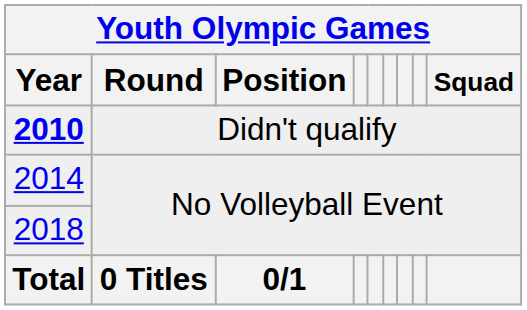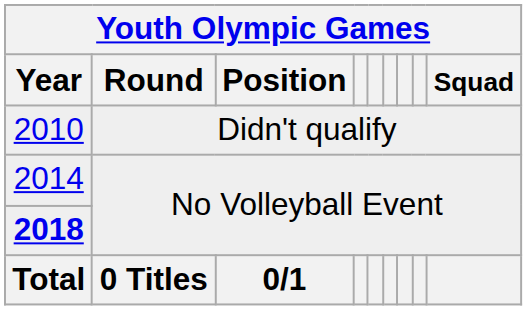(49, 129) bold -> (49, 129) normal
(49, 229) normal -> (49, 229) bold
